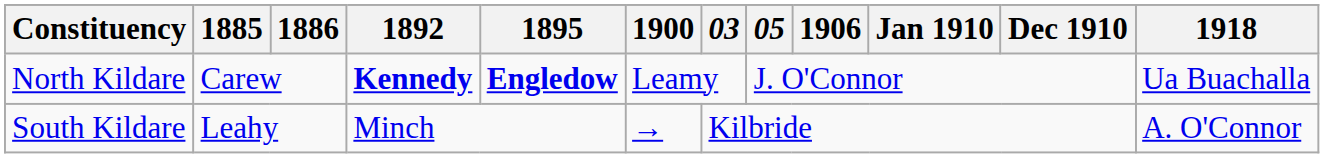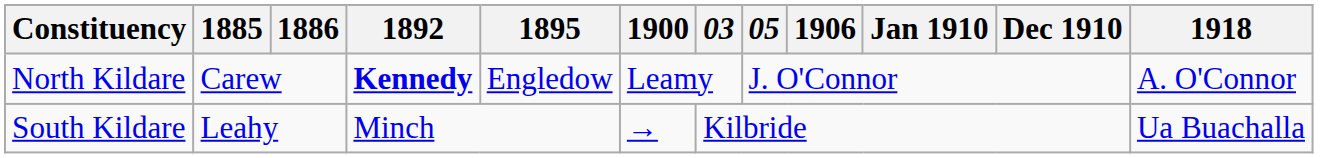(552, 78) bold -> (550, 78) normal
(1226, 78) Ua Buachalla -> (1216, 78) A. O'Connor
(1222, 127) A. O'Connor -> (1221, 127) Ua Buachalla
